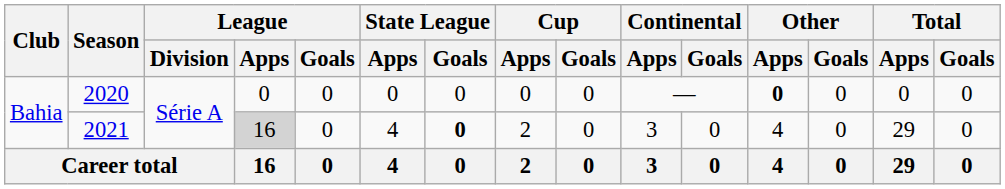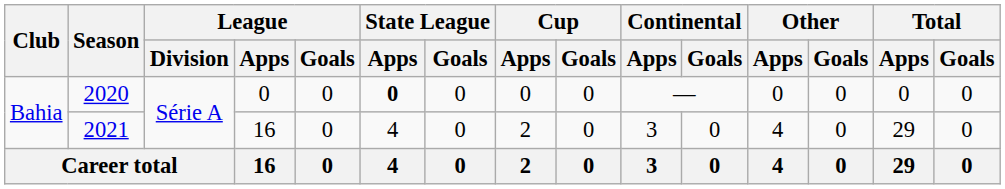(393, 93) normal -> (393, 93) bold
(778, 93) bold -> (778, 93) normal
(264, 129) lightgrey background -> (264, 129) no background
(460, 129) bold -> (460, 129) normal
